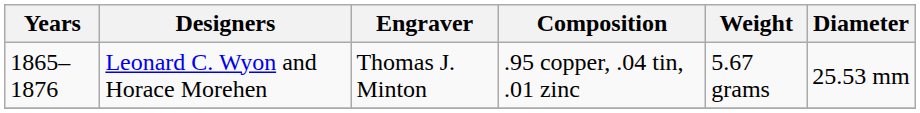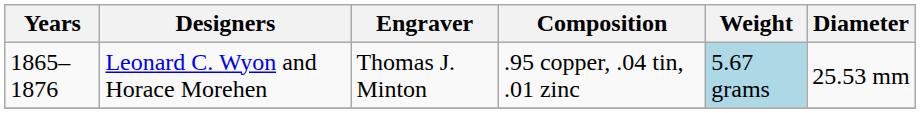(741, 75) no background -> (741, 75) lightblue background
